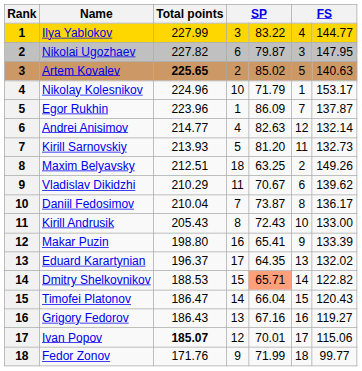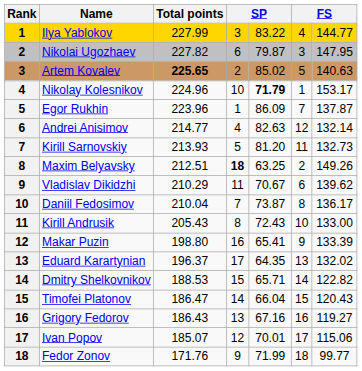(270, 90) normal -> (270, 90) bold
(237, 166) normal -> (237, 166) bold
(270, 280) lightsalmon background -> (270, 280) no background
(190, 337) bold -> (190, 337) normal
